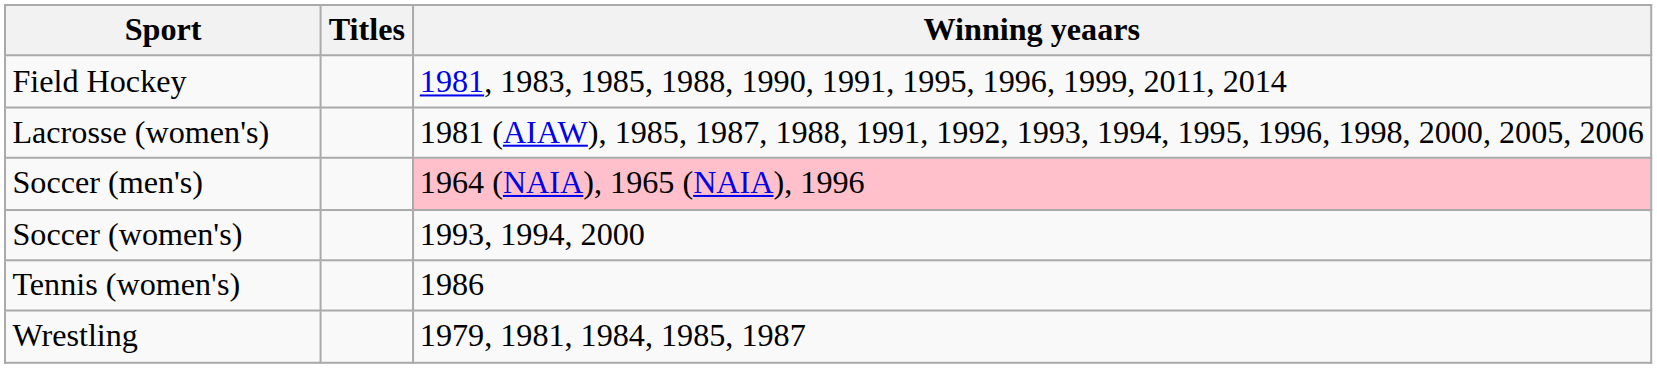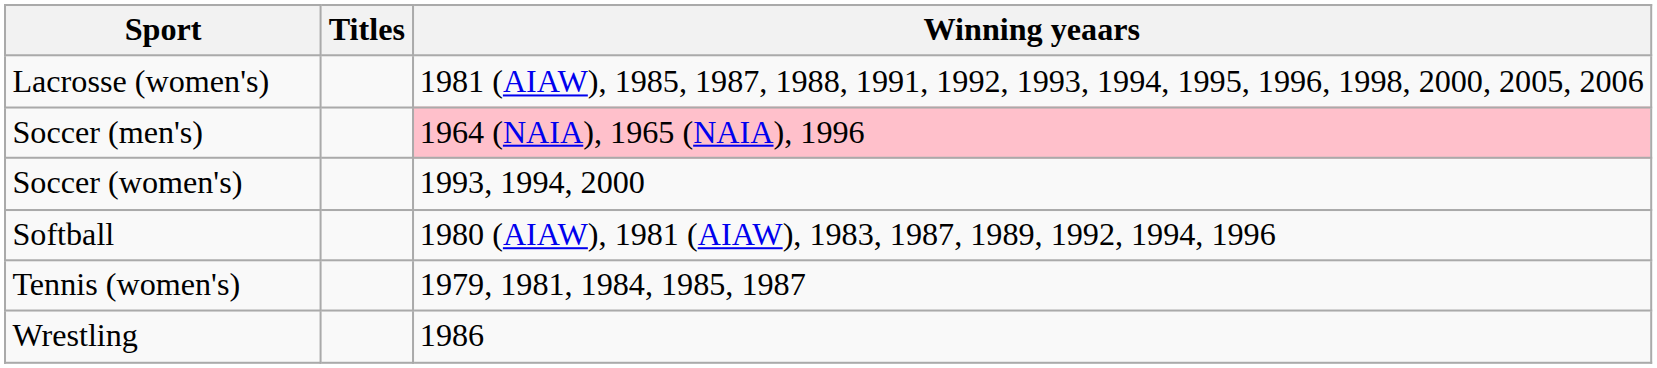- row: (100, 81)
+ row: (63, 234)
(452, 285) 1986 -> (613, 285) 1979, 1981, 1984, 1985, 1987
(613, 336) 1979, 1981, 1984, 1985, 1987 -> (452, 336) 1986
